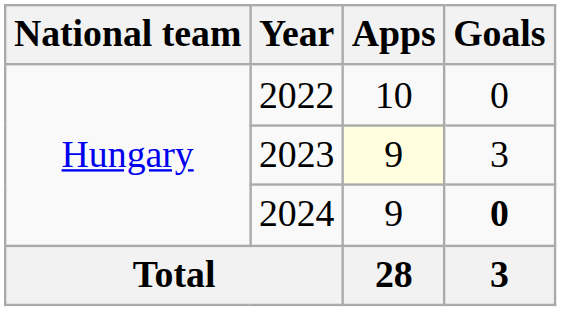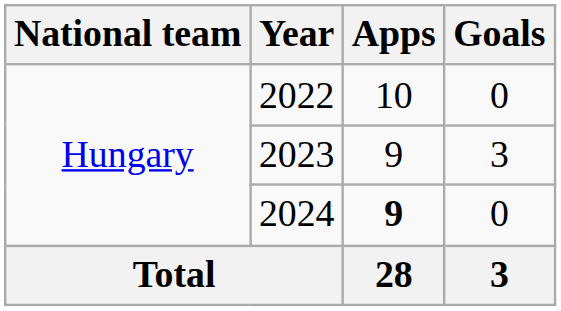(394, 154) lightyellow background -> (394, 154) no background
(394, 214) normal -> (394, 214) bold
(499, 214) bold -> (499, 214) normal
